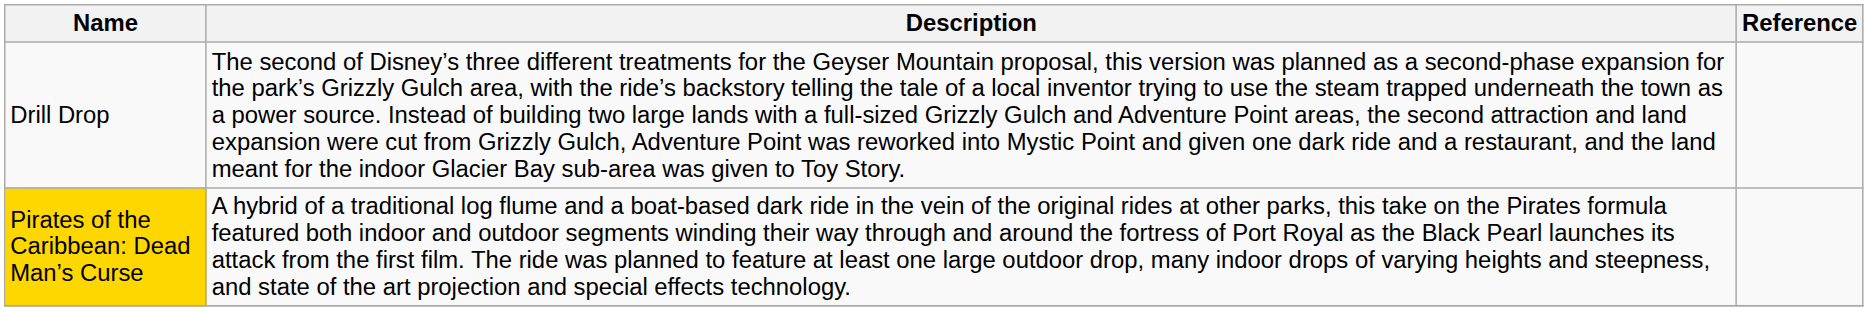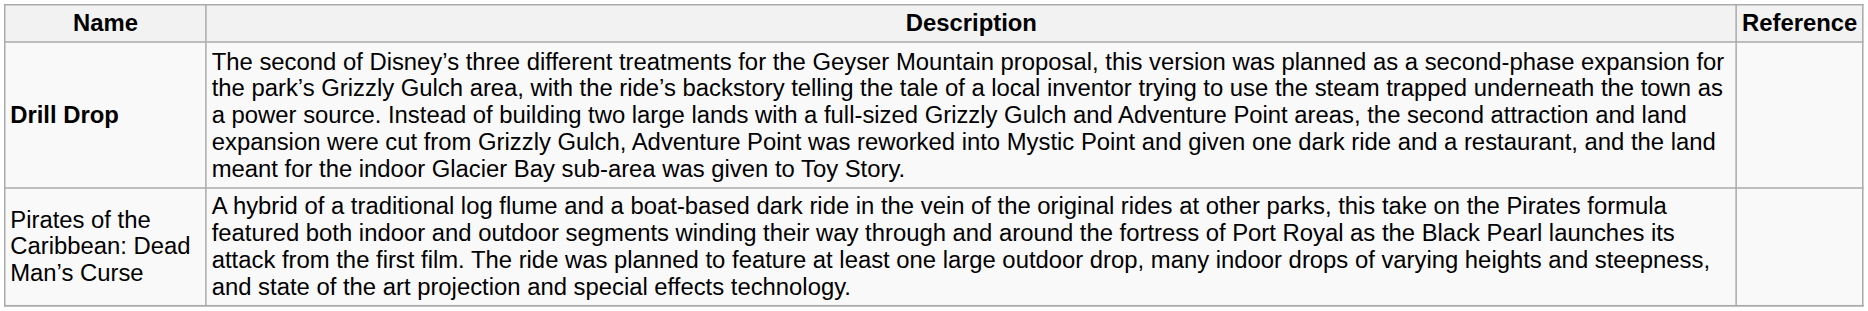(60, 114) normal -> (65, 114) bold
(100, 246) gold background -> (100, 246) no background
